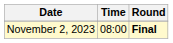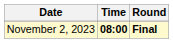(113, 30) normal -> (114, 30) bold
